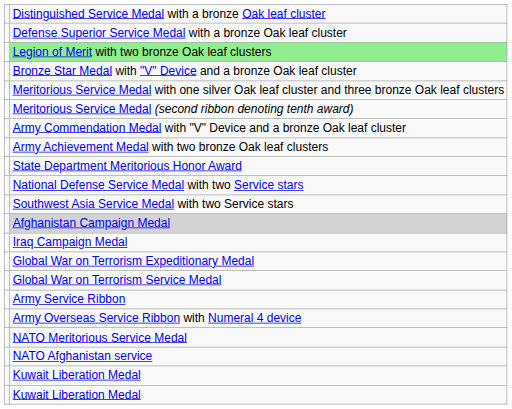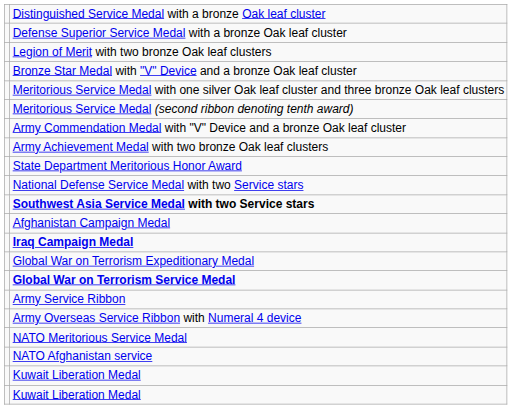(142, 52) lightgreen background -> (142, 52) no background
(153, 204) normal -> (164, 204) bold
(91, 223) lightgrey background -> (91, 223) no background
(70, 242) normal -> (73, 242) bold
(117, 280) normal -> (124, 280) bold
